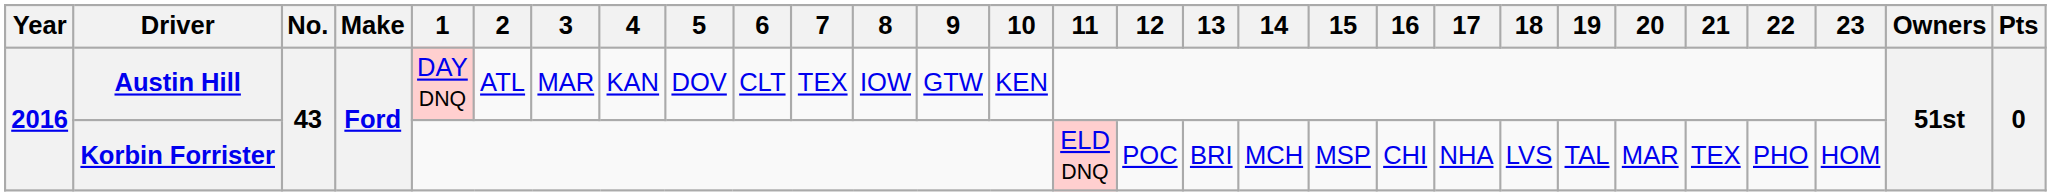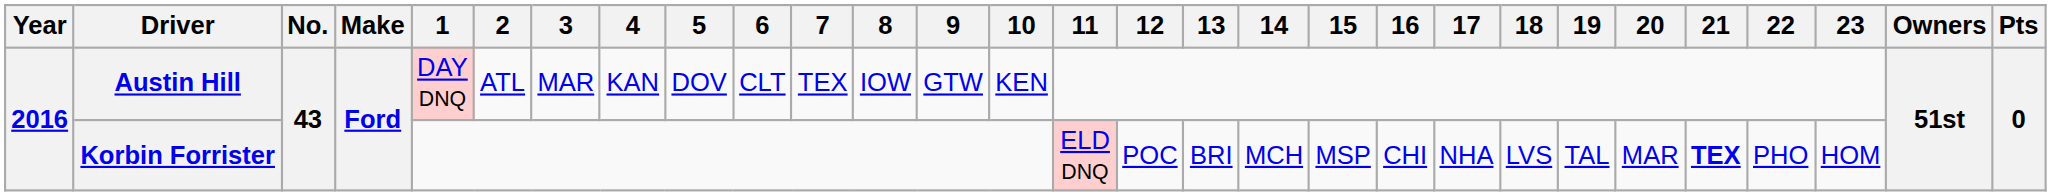(1716, 155) normal -> (1716, 155) bold
